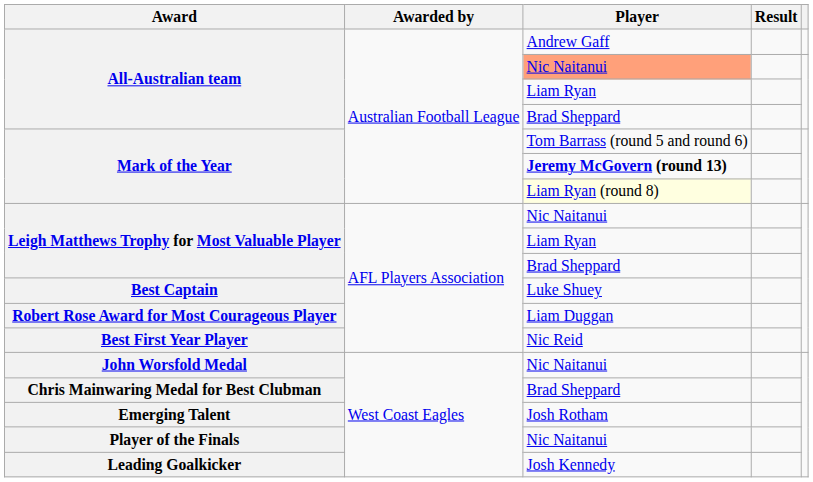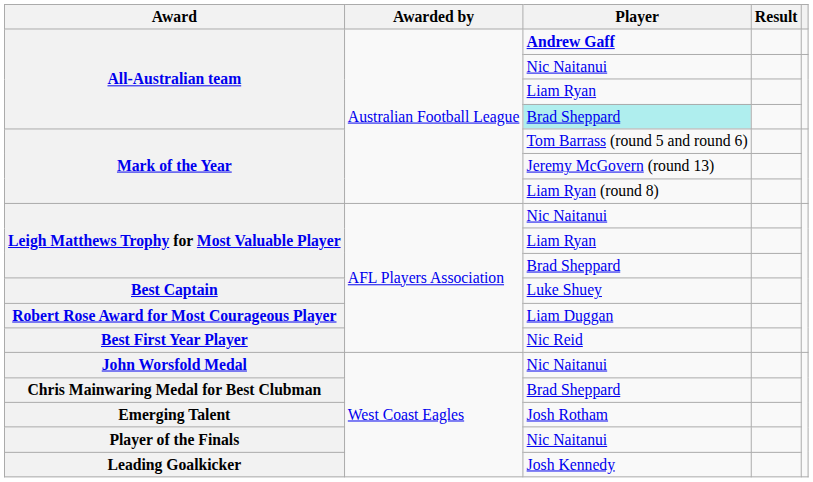(568, 41) normal -> (571, 41) bold
(567, 66) lightsalmon background -> (567, 66) no background
(573, 116) no background -> (573, 116) paleturquoise background
(627, 166) bold -> (620, 166) normal
(593, 191) lightyellow background -> (593, 191) no background
